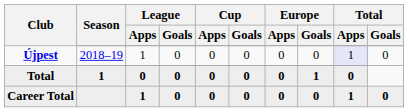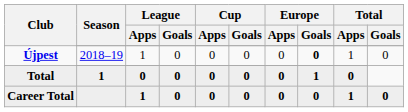(316, 55) normal -> (316, 55) bold
(351, 55) lavender background -> (351, 55) no background
